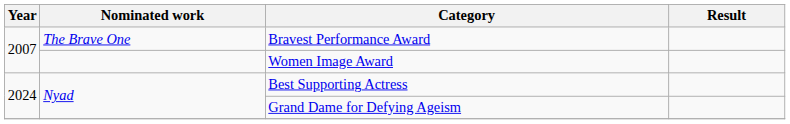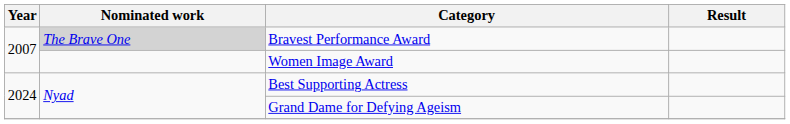(87, 38) no background -> (87, 38) lightgrey background
